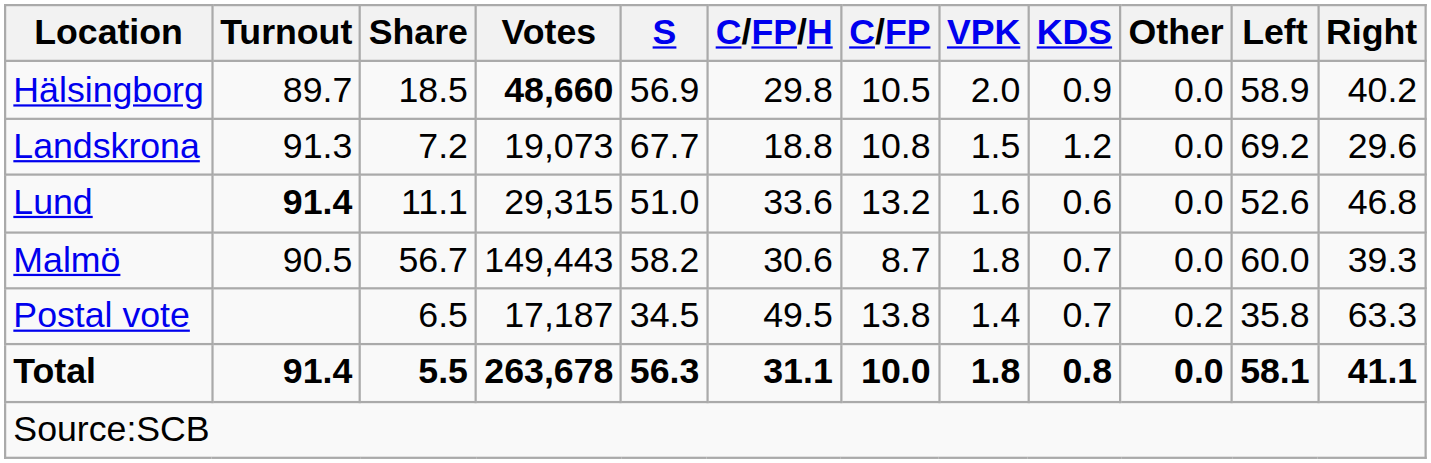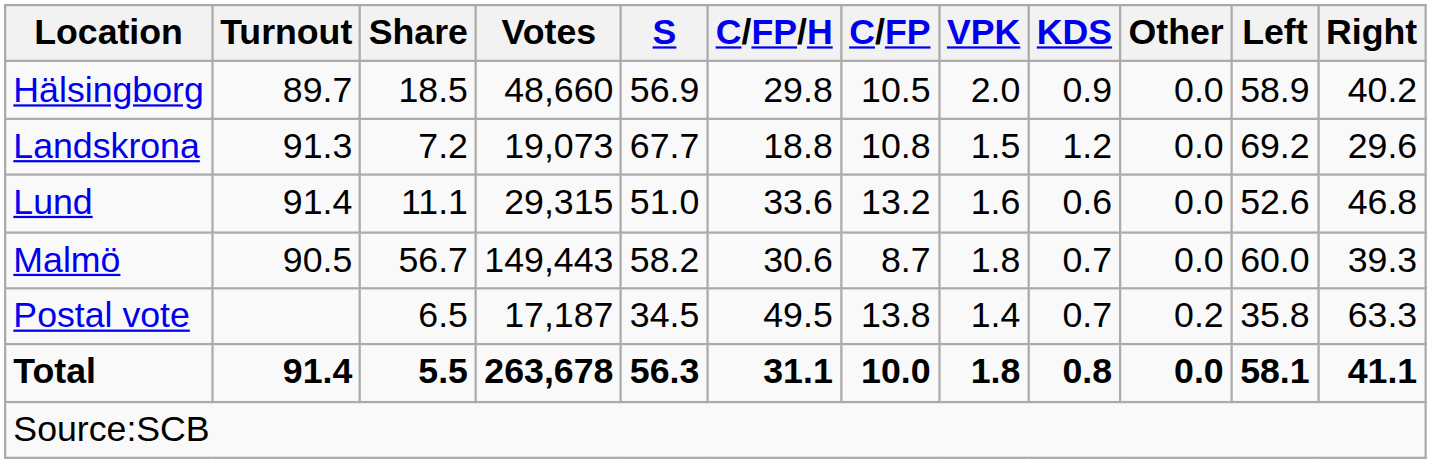(559, 89) bold -> (559, 89) normal
(318, 202) bold -> (318, 202) normal
